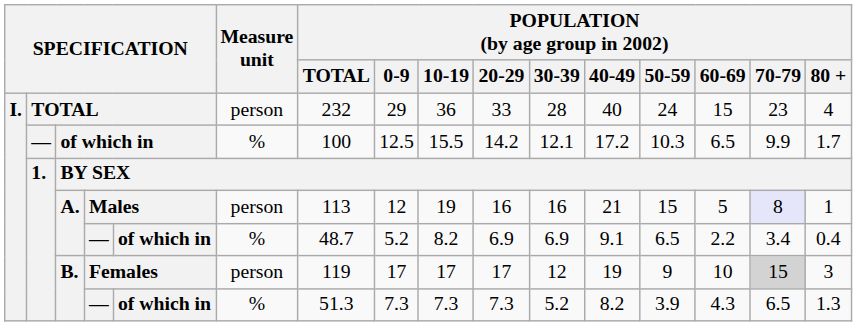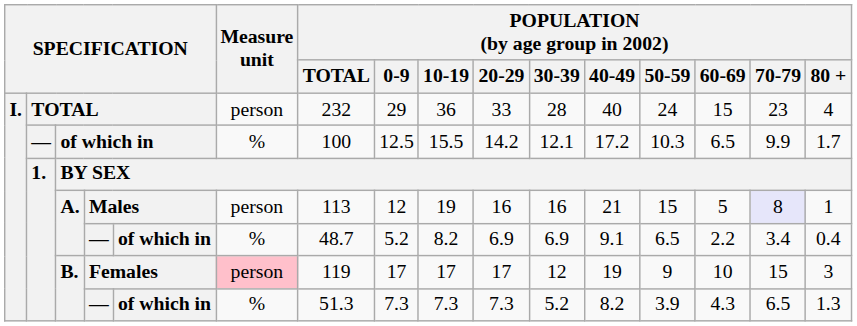(257, 271) no background -> (257, 271) pink background
(778, 271) lightgrey background -> (778, 271) no background
